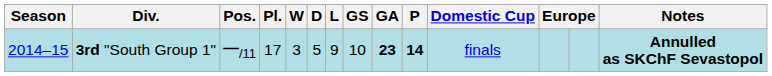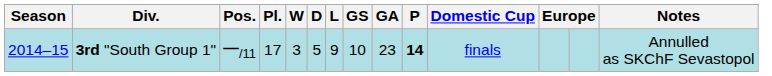(387, 50) bold -> (387, 50) normal
(683, 50) bold -> (679, 50) normal
